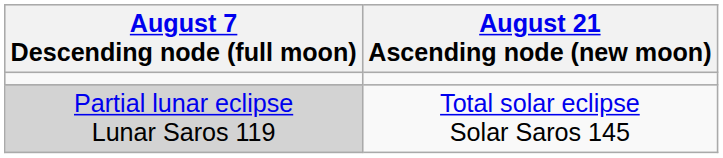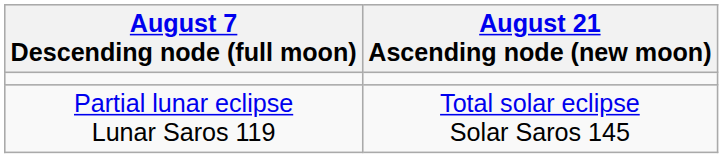(184, 118) lightgrey background -> (184, 118) no background
